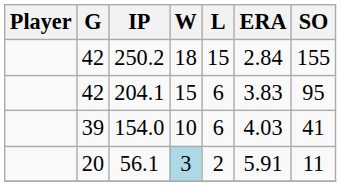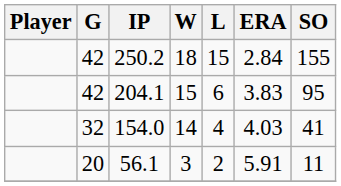(93, 127) 39 -> (93, 127) 32
(186, 127) 10 -> (186, 127) 14
(218, 127) 6 -> (218, 127) 4
(186, 163) lightblue background -> (186, 163) no background
